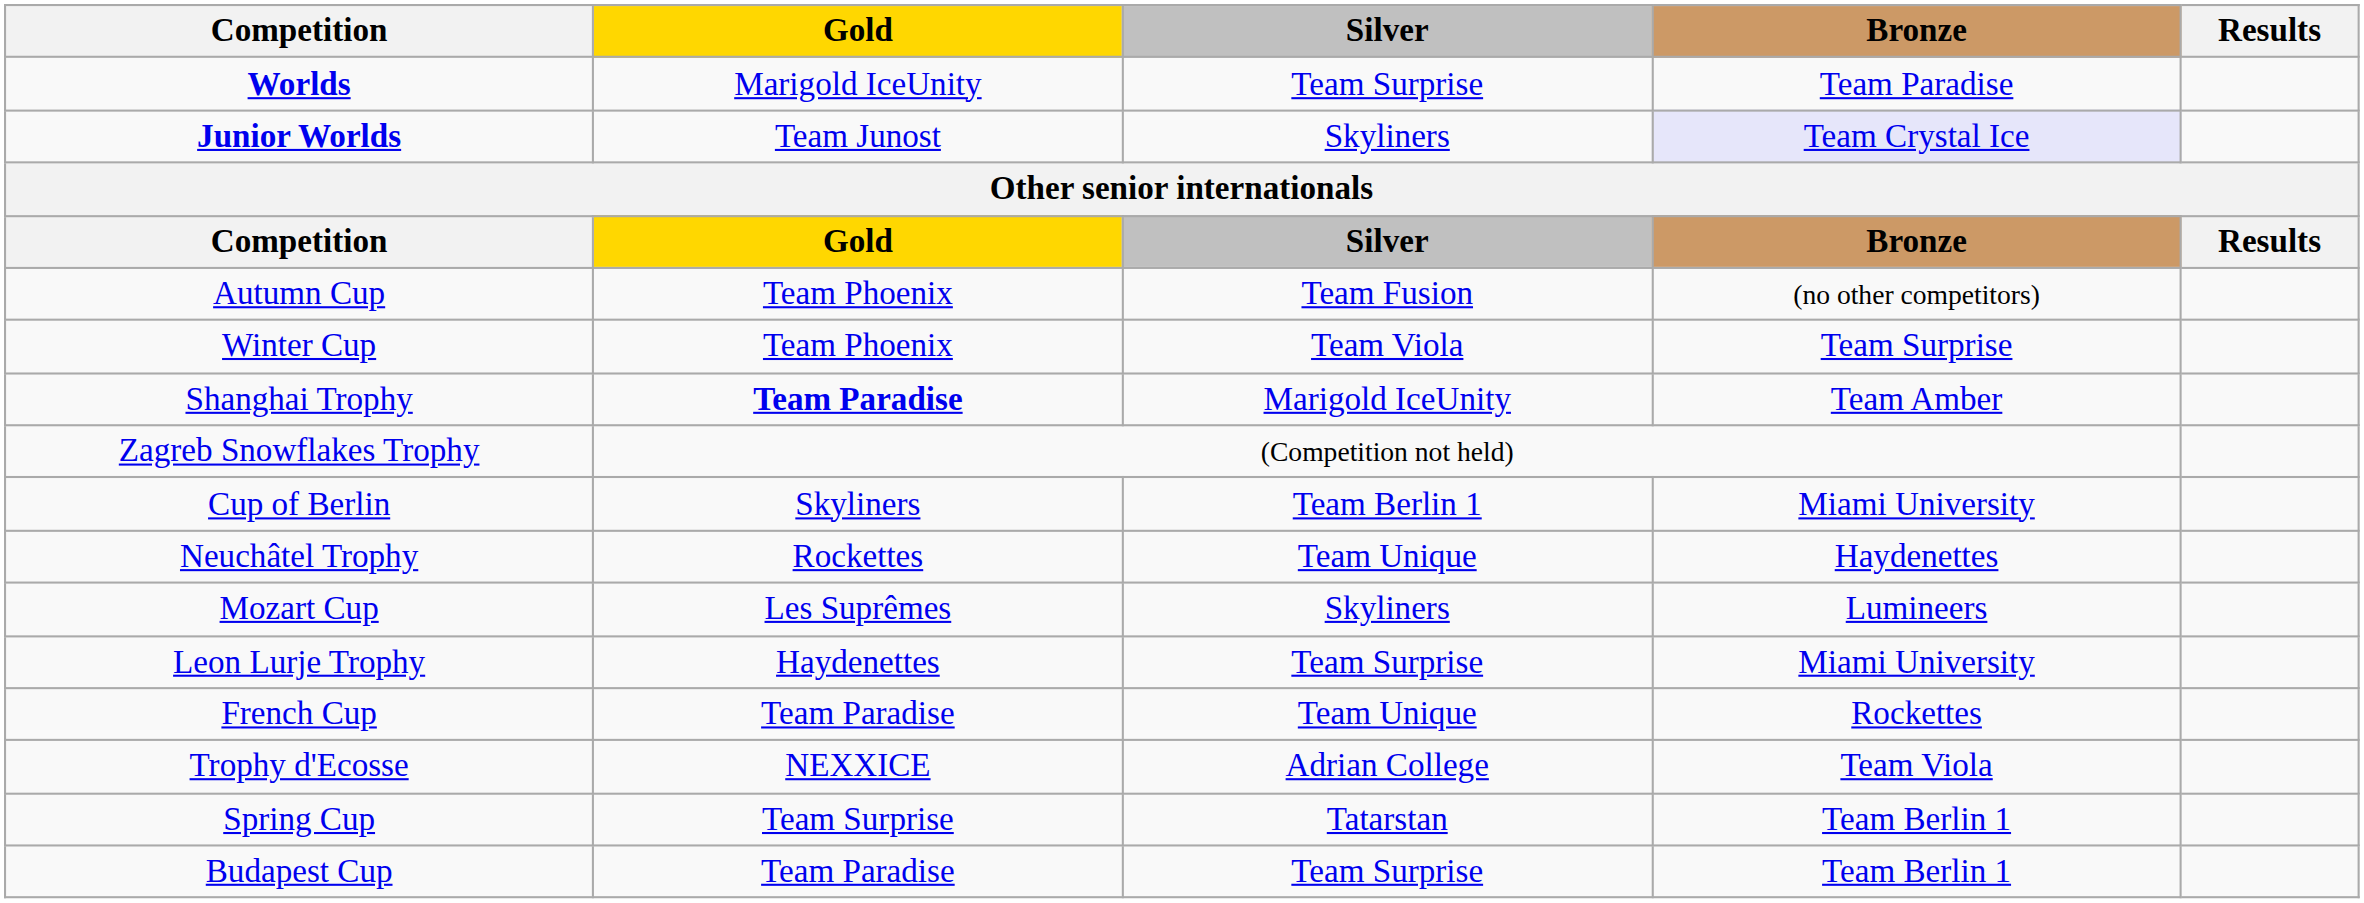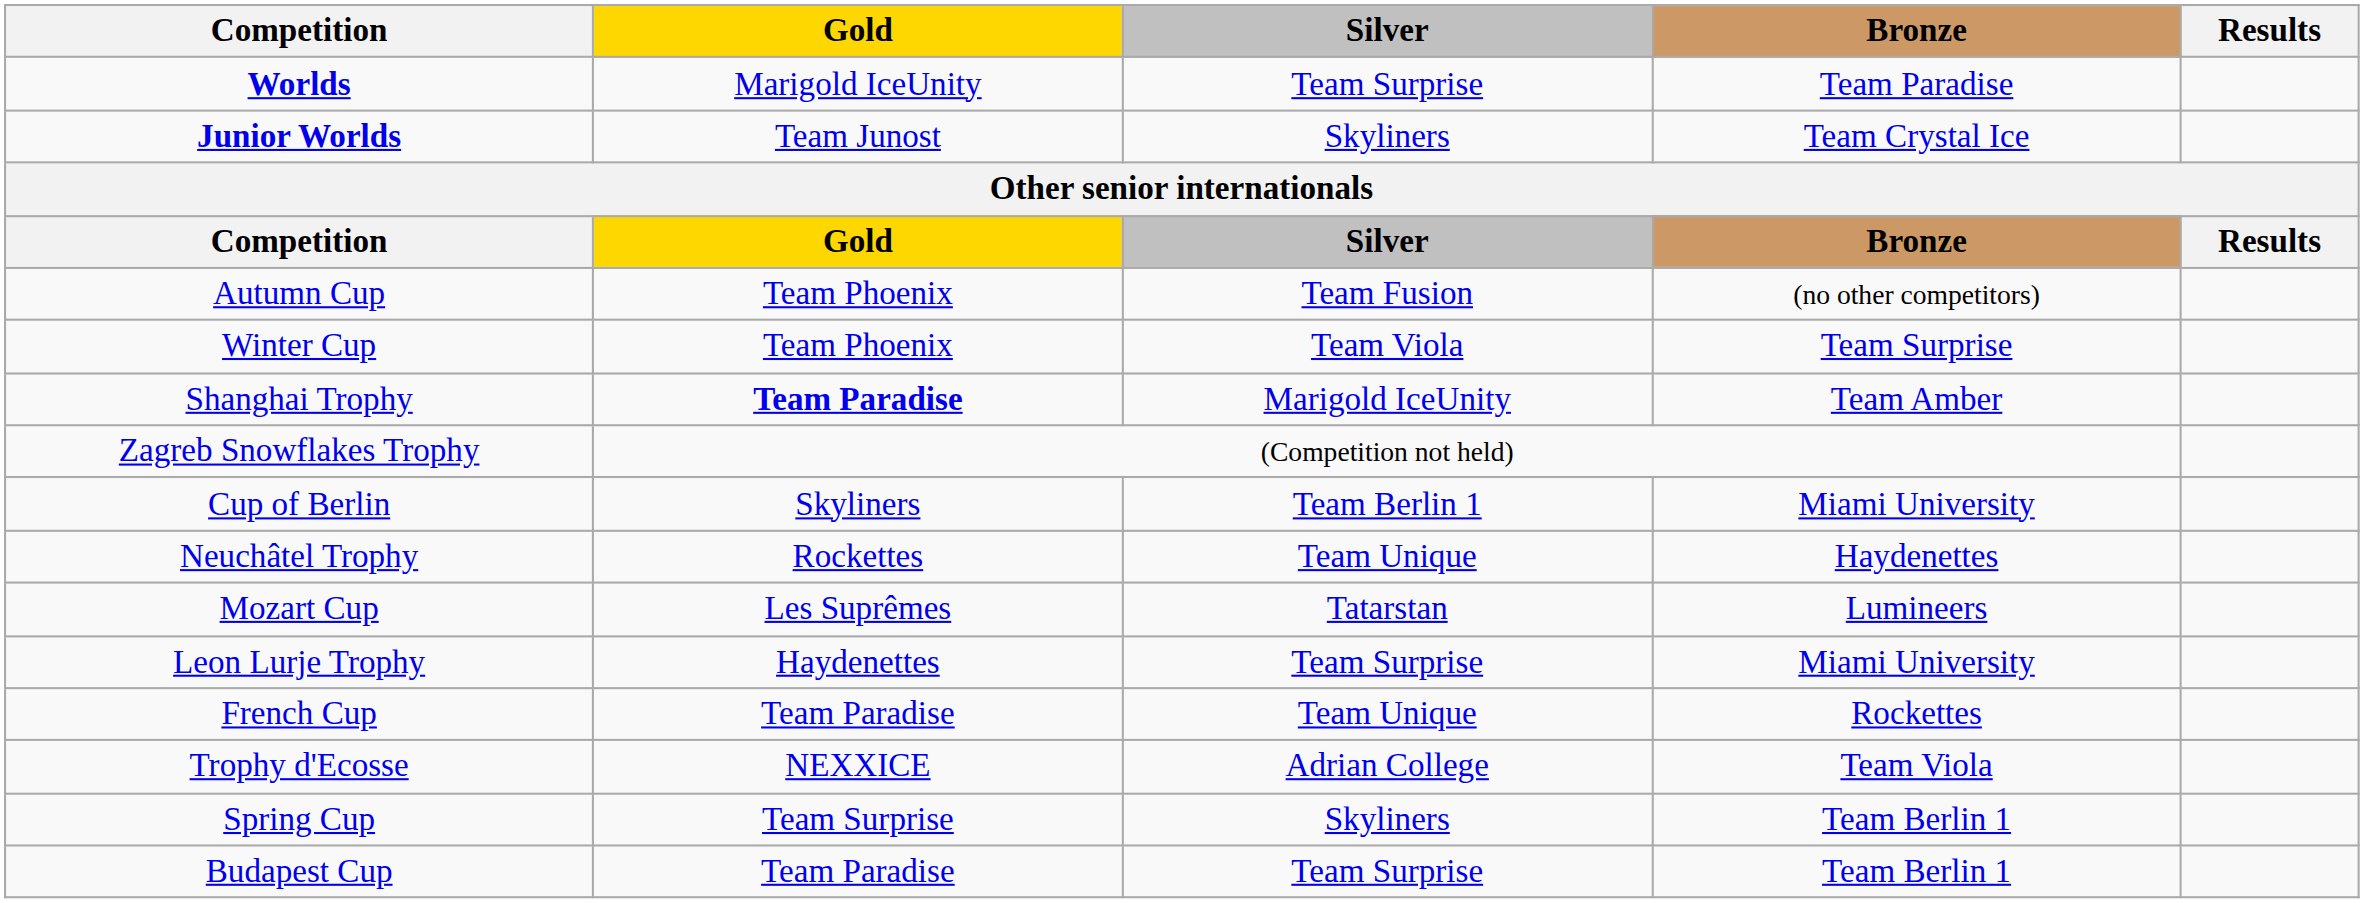(1917, 135) lavender background -> (1917, 135) no background
(1387, 608) Skyliners -> (1387, 608) Tatarstan
(1387, 818) Tatarstan -> (1387, 818) Skyliners
